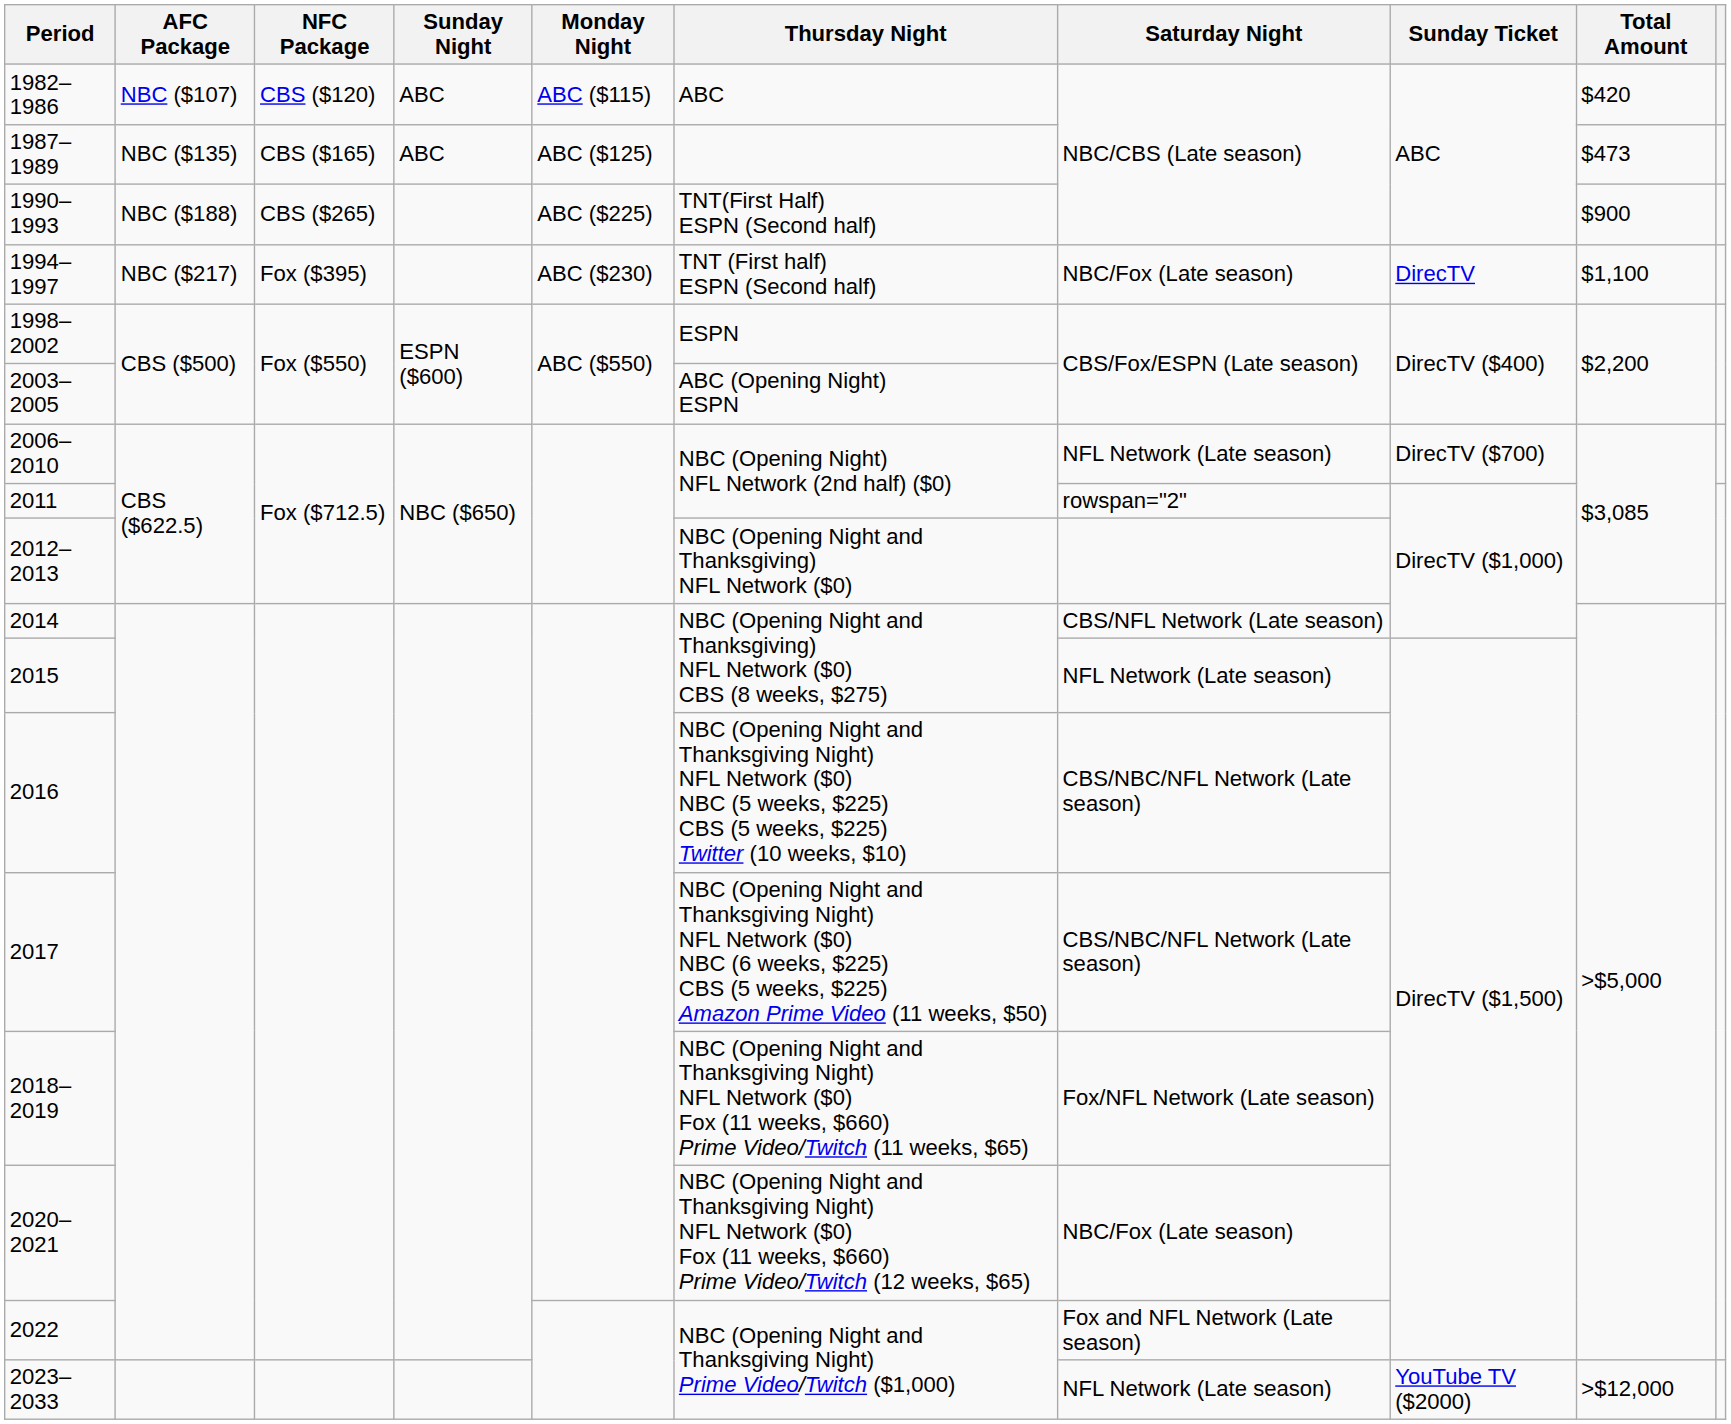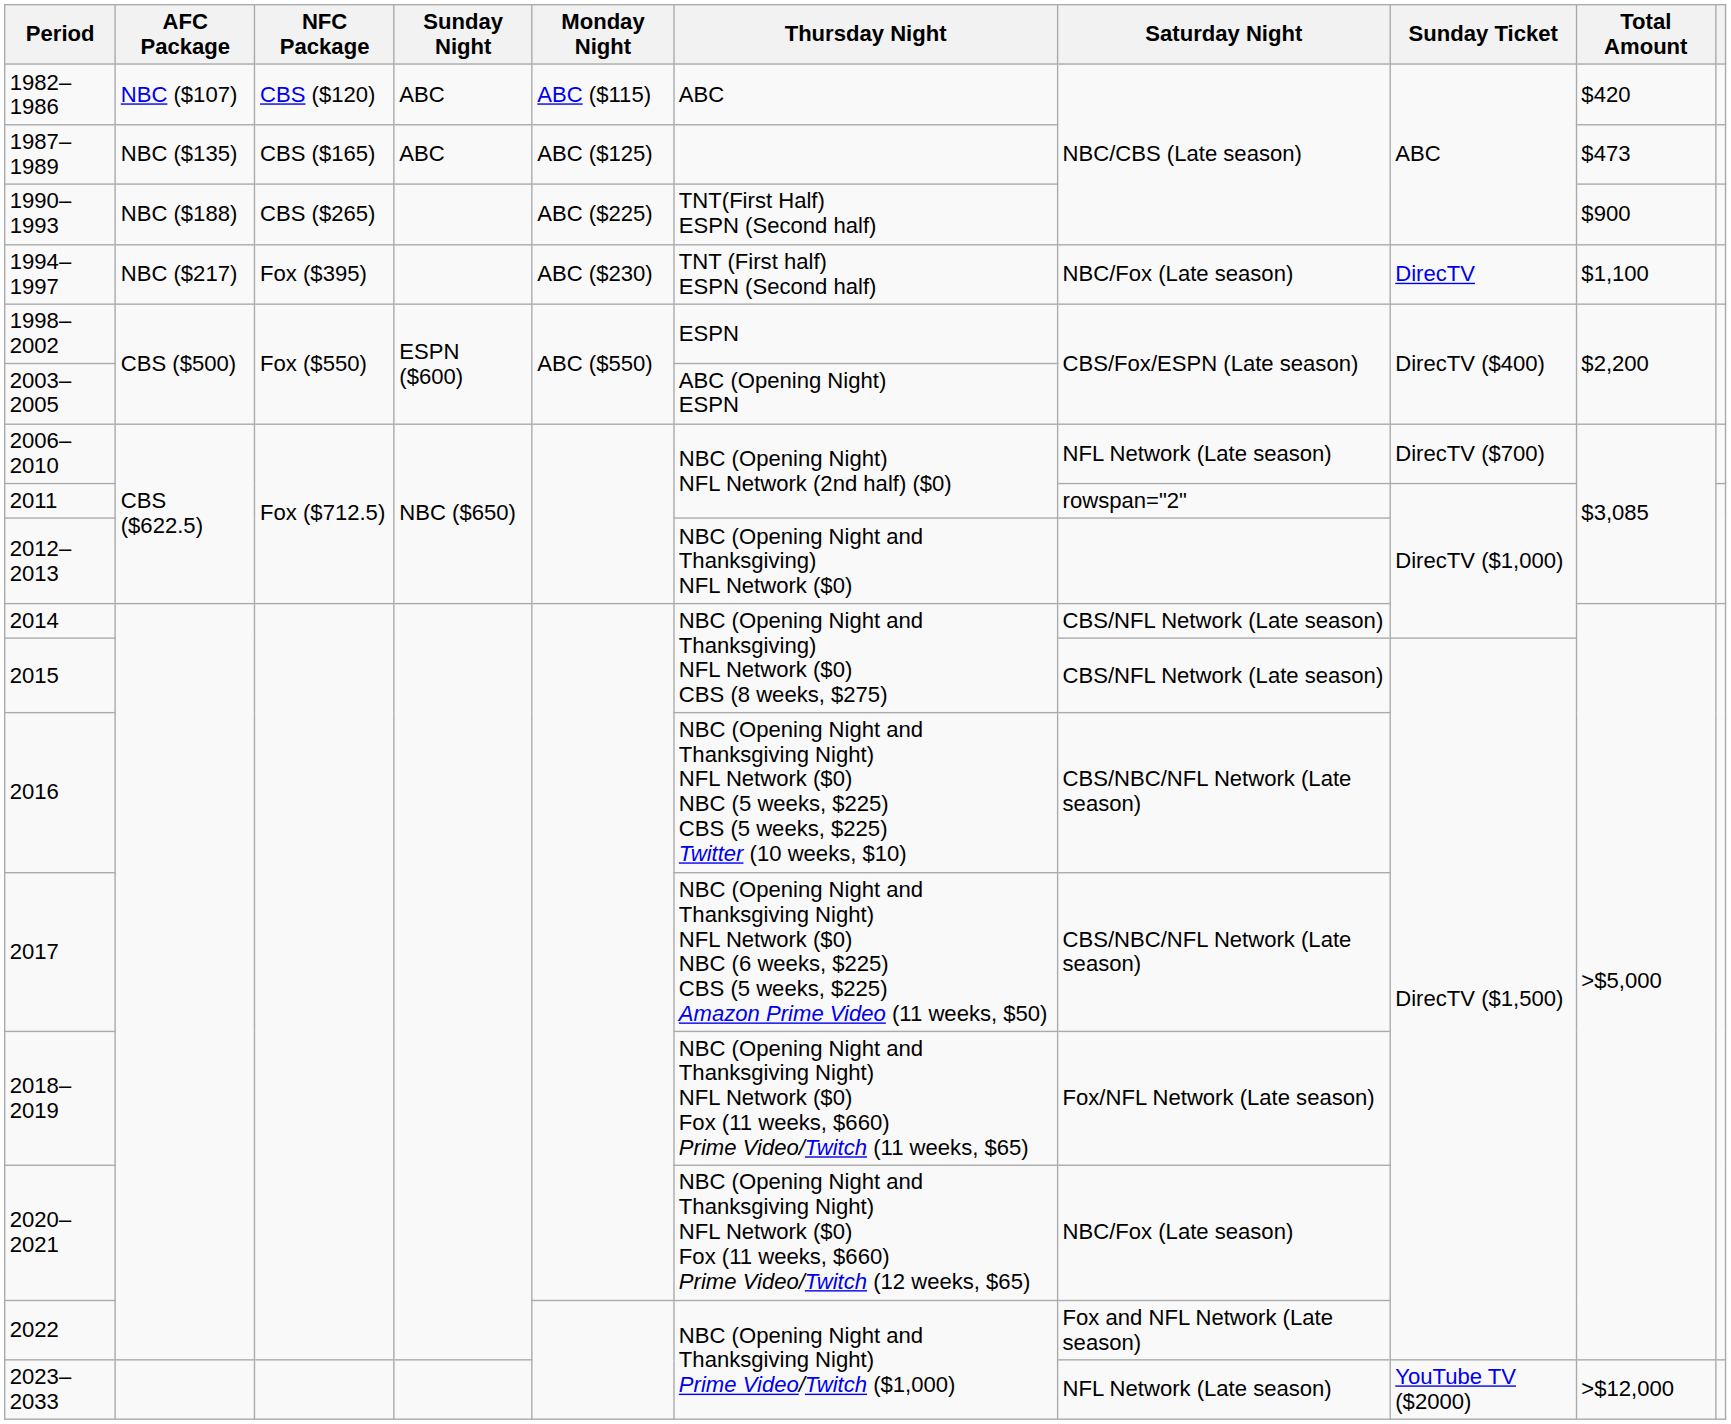(1197, 675) NFL Network (Late season) -> (1223, 675) CBS/NFL Network (Late season)
